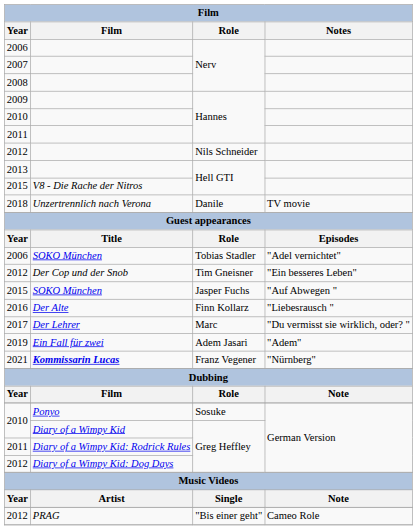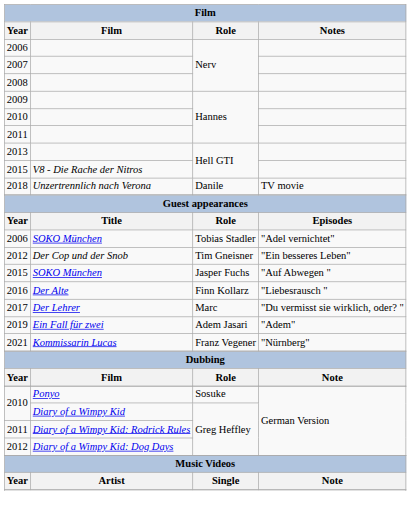- row: (17, 152)
(76, 360) bold -> (75, 342) normal
- row: (17, 516)
